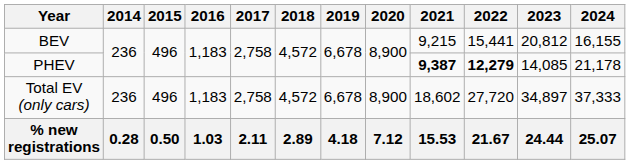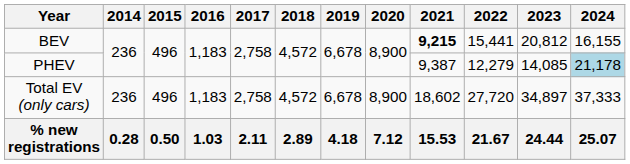(437, 40) normal -> (437, 40) bold
(437, 64) bold -> (437, 64) normal
(491, 64) bold -> (491, 64) normal
(598, 64) no background -> (598, 64) lightblue background
